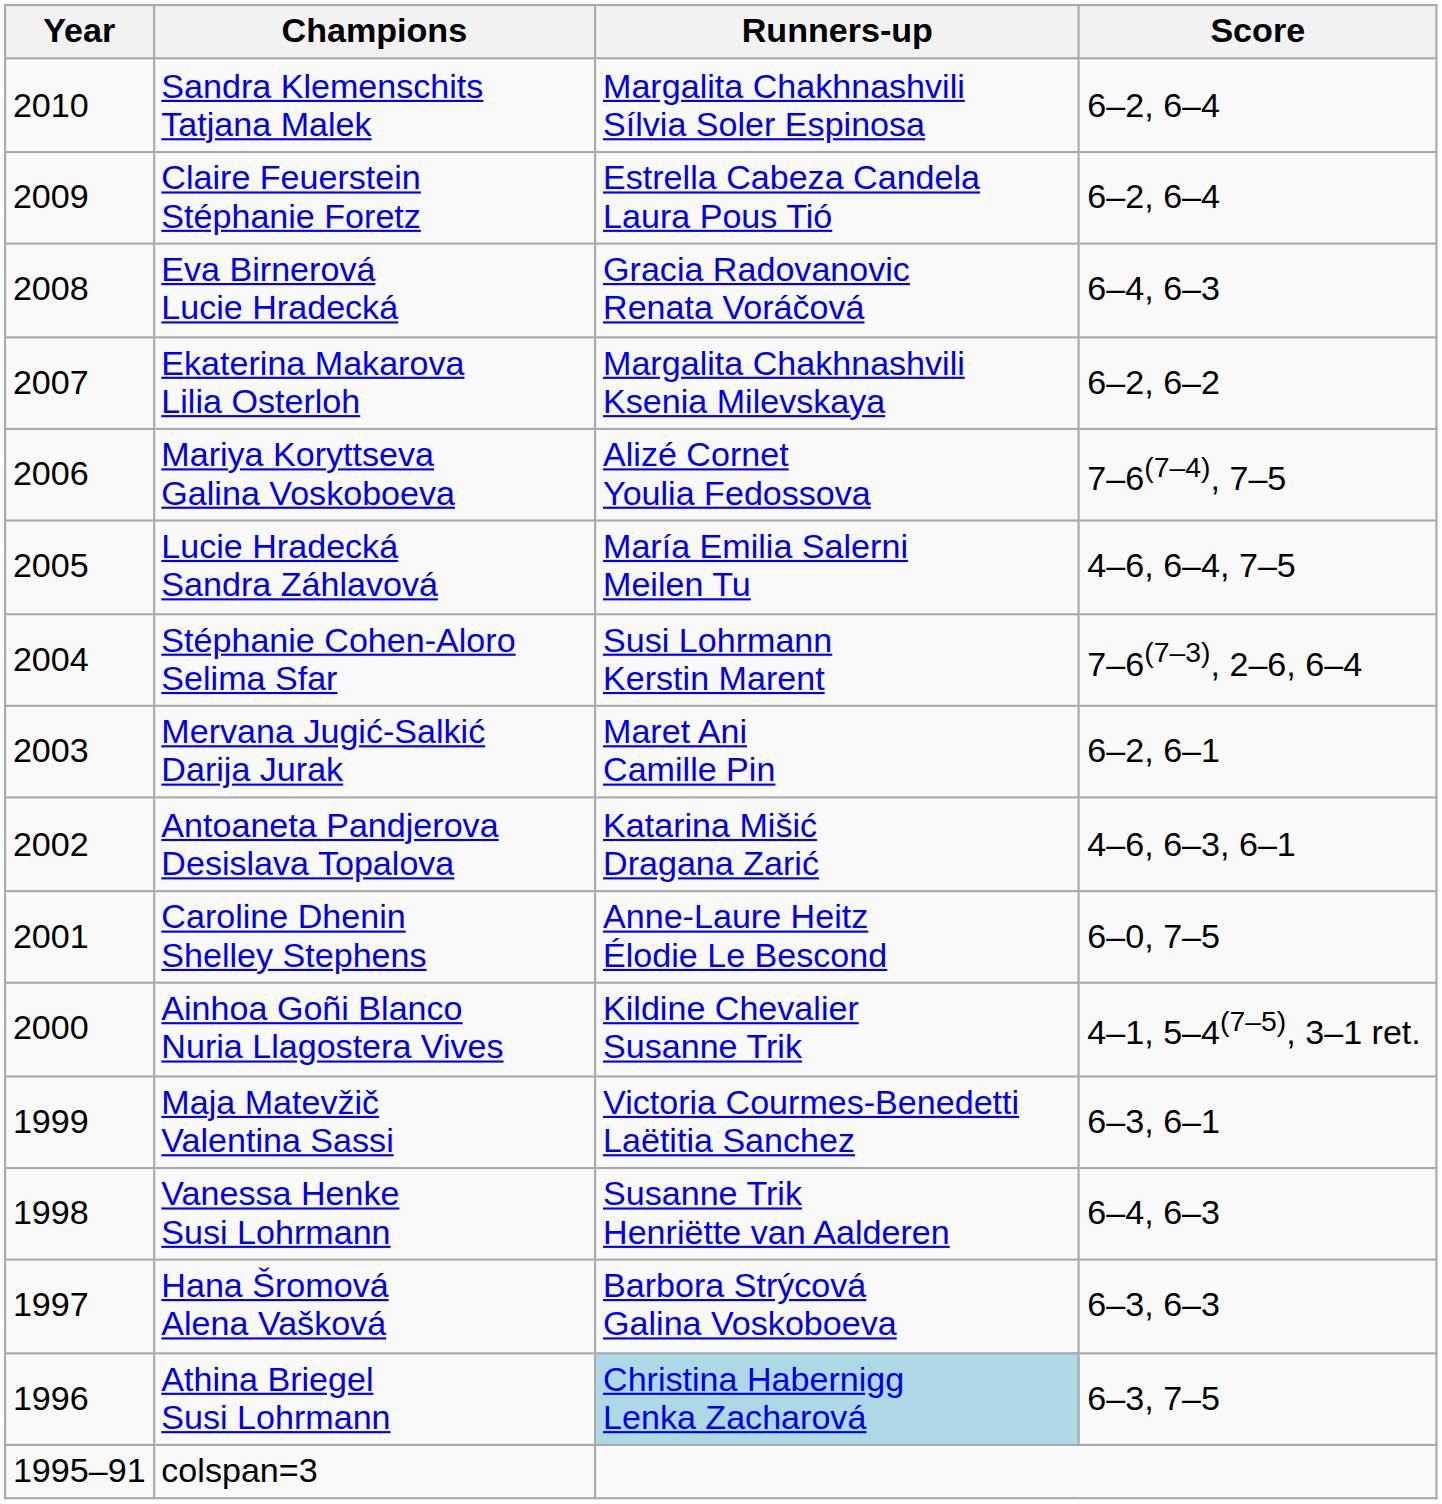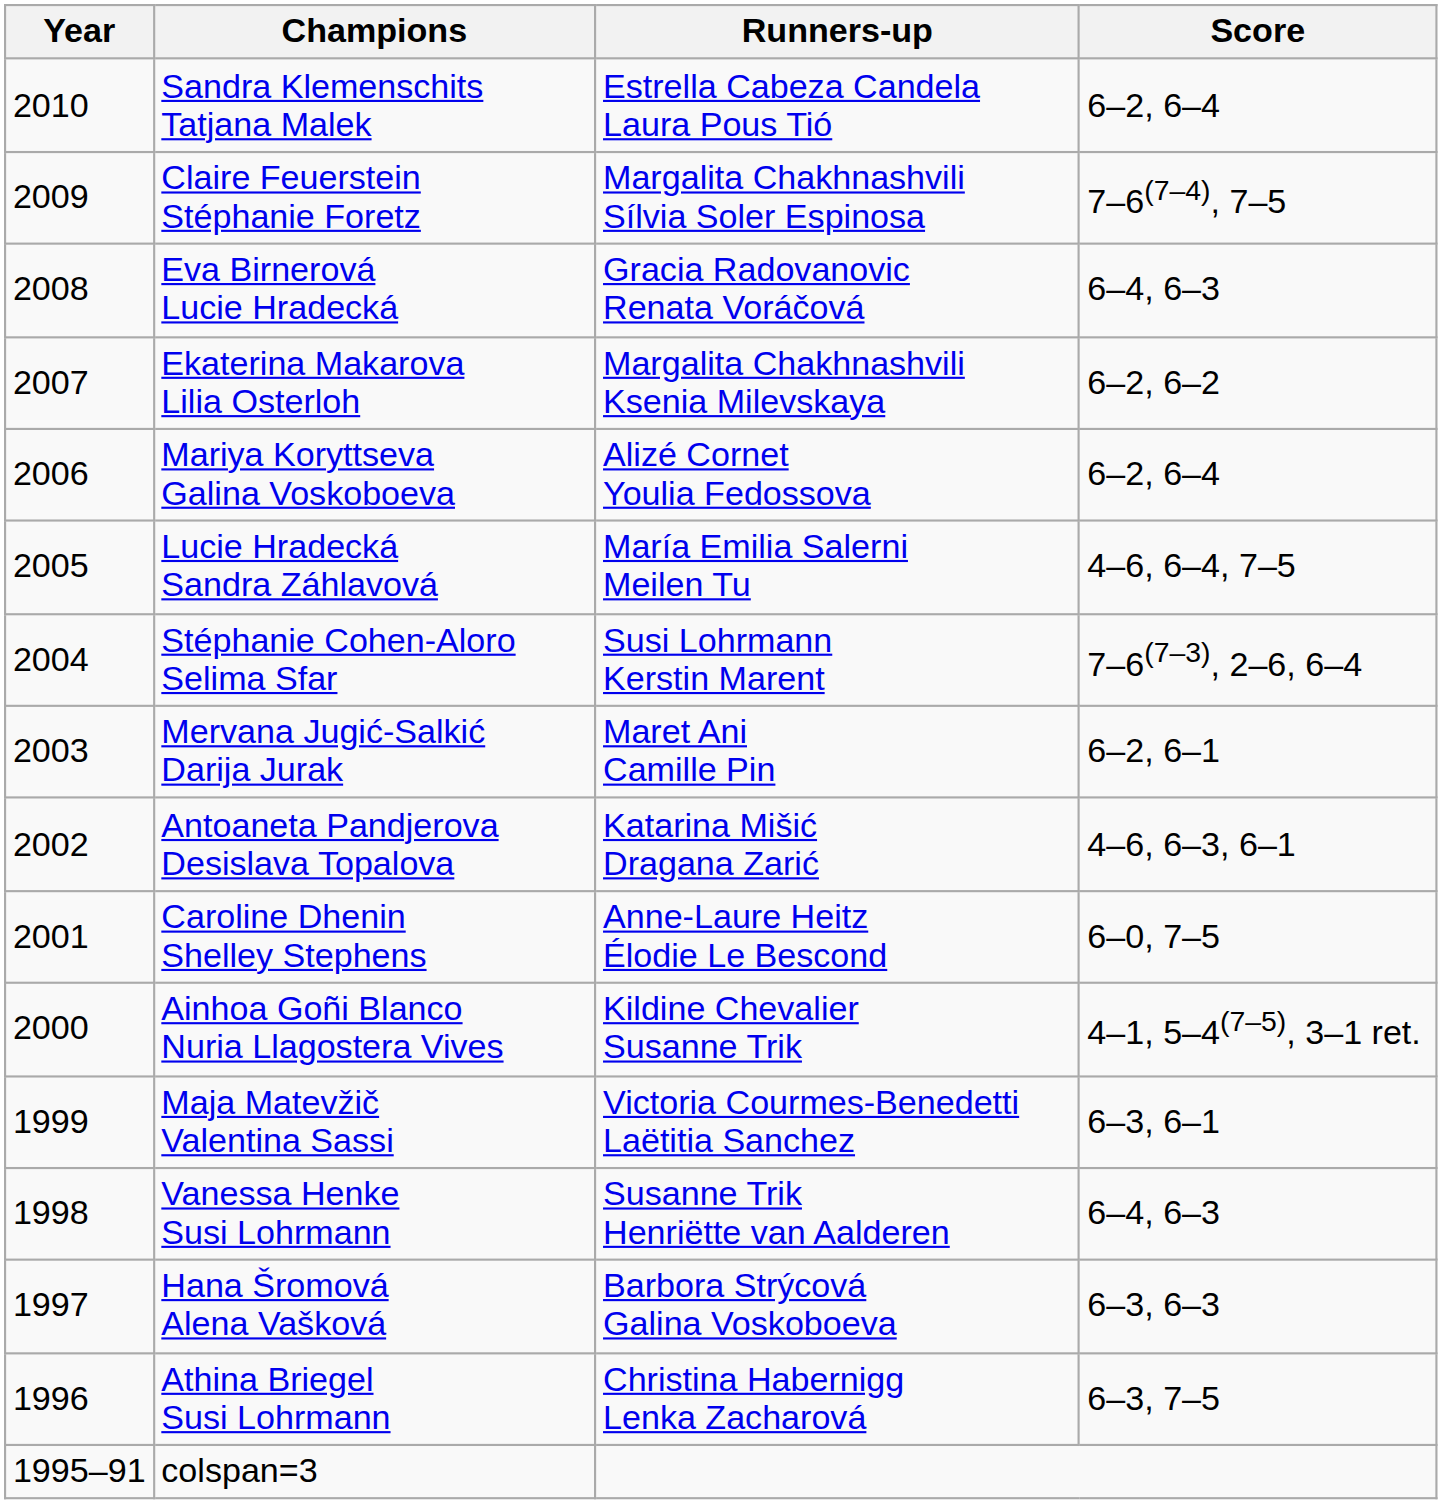(784, 104) Margalita Chakhnashvili Sílvia Soler Espinosa -> (792, 104) Estrella Cabeza Candela Laura Pous Tió
(792, 197) Estrella Cabeza Candela Laura Pous Tió -> (784, 197) Margalita Chakhnashvili Sílvia Soler Espinosa
(1154, 197) 6–2, 6–4 -> (1187, 197) 7–6(7–4), 7–5
(1187, 474) 7–6(7–4), 7–5 -> (1154, 474) 6–2, 6–4
(754, 1398) lightblue background -> (754, 1398) no background
